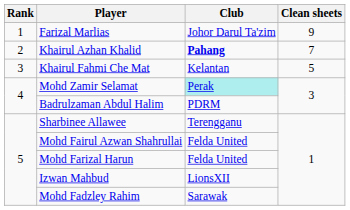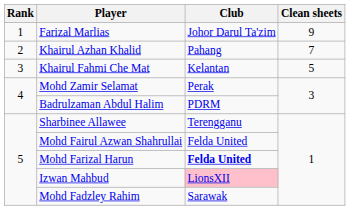(206, 50) bold -> (205, 50) normal
(201, 86) paleturquoise background -> (201, 86) no background
(217, 159) normal -> (219, 159) bold
(209, 178) no background -> (209, 178) pink background
